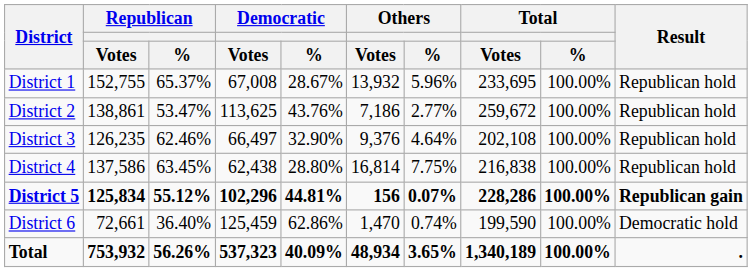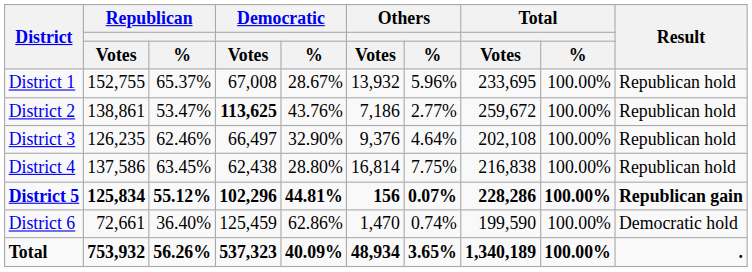(248, 111) normal -> (249, 111) bold
